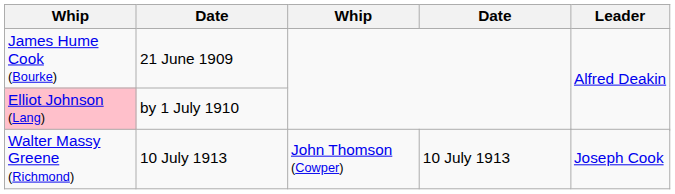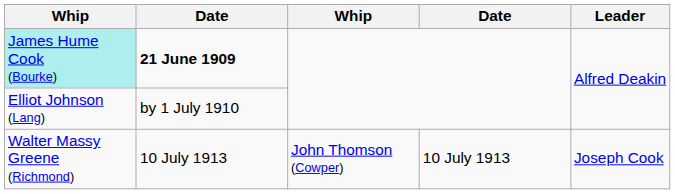(53, 58) no background -> (53, 58) paleturquoise background
(186, 58) normal -> (188, 58) bold
(56, 108) pink background -> (56, 108) no background
